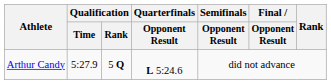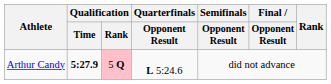(84, 65) normal -> (84, 65) bold
(116, 65) no background -> (116, 65) pink background
